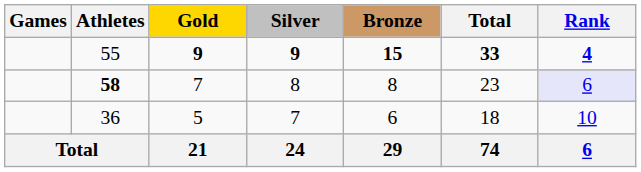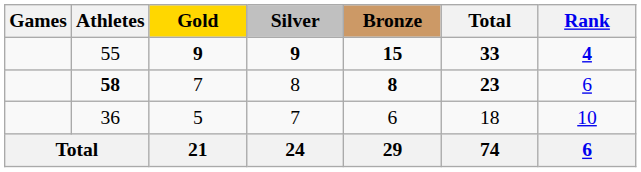(392, 85) normal -> (392, 85) bold
(490, 85) normal -> (490, 85) bold
(587, 85) lavender background -> (587, 85) no background
